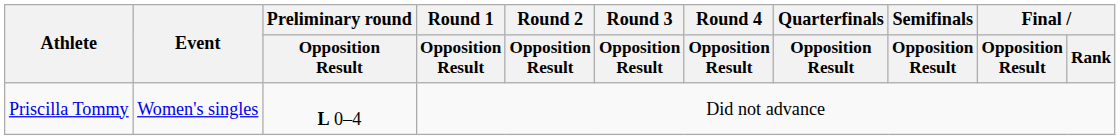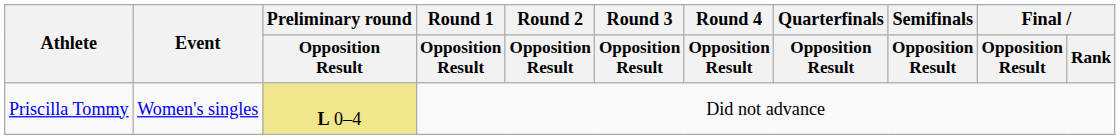(339, 119) no background -> (339, 119) khaki background
